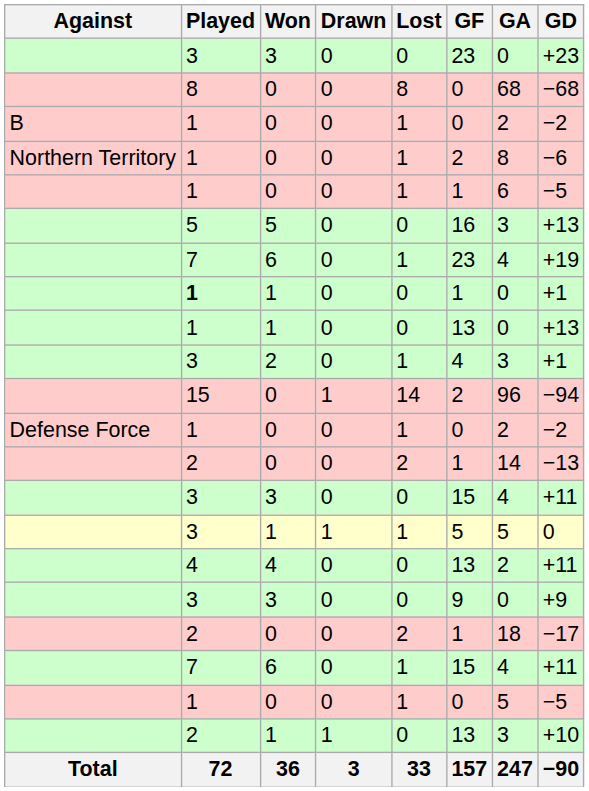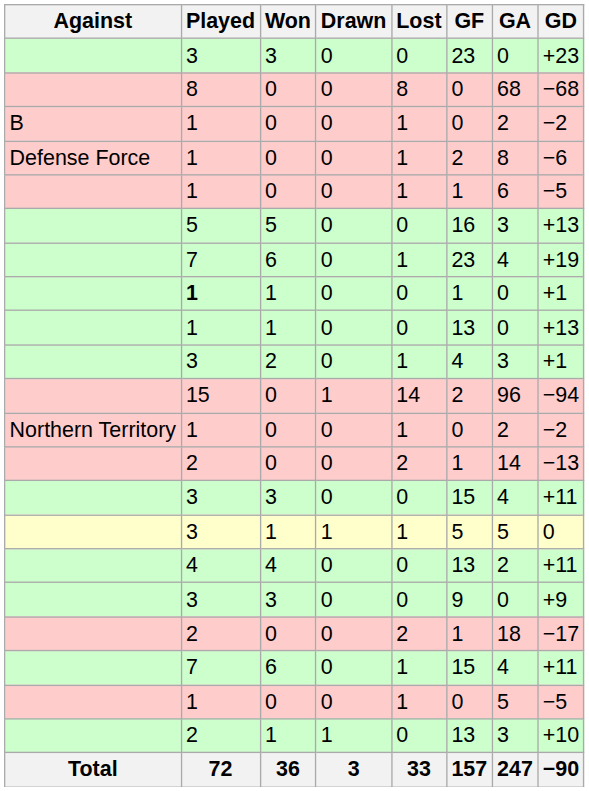(93, 157) Northern Territory -> (80, 157) Defense Force
(80, 429) Defense Force -> (93, 429) Northern Territory
